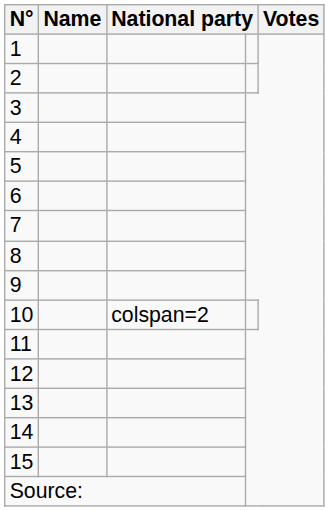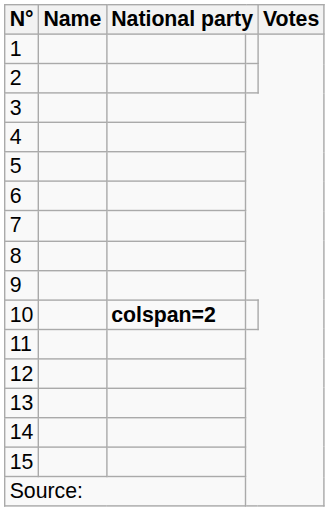(160, 314) normal -> (164, 314) bold
